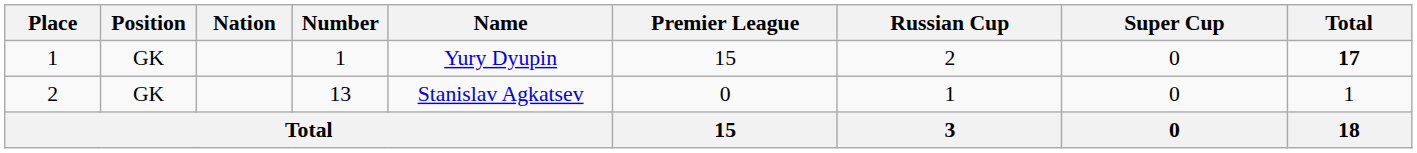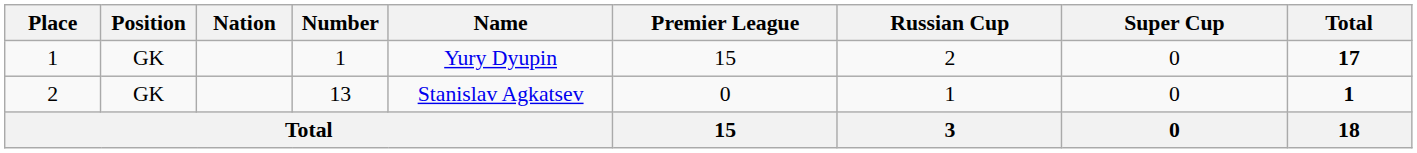(1349, 94) normal -> (1349, 94) bold
